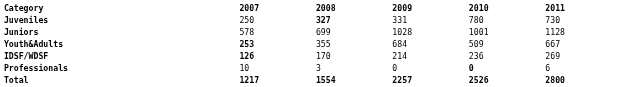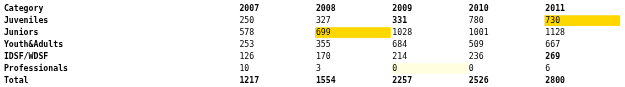(323, 21) bold -> (323, 21) normal
(400, 21) normal -> (400, 21) bold
(553, 21) no background -> (553, 21) gold background
(323, 33) no background -> (323, 33) gold background
(247, 45) bold -> (247, 45) normal
(247, 56) bold -> (247, 56) normal
(553, 56) normal -> (553, 56) bold
(395, 68) no background -> (395, 68) lightyellow background
(471, 68) bold -> (471, 68) normal
